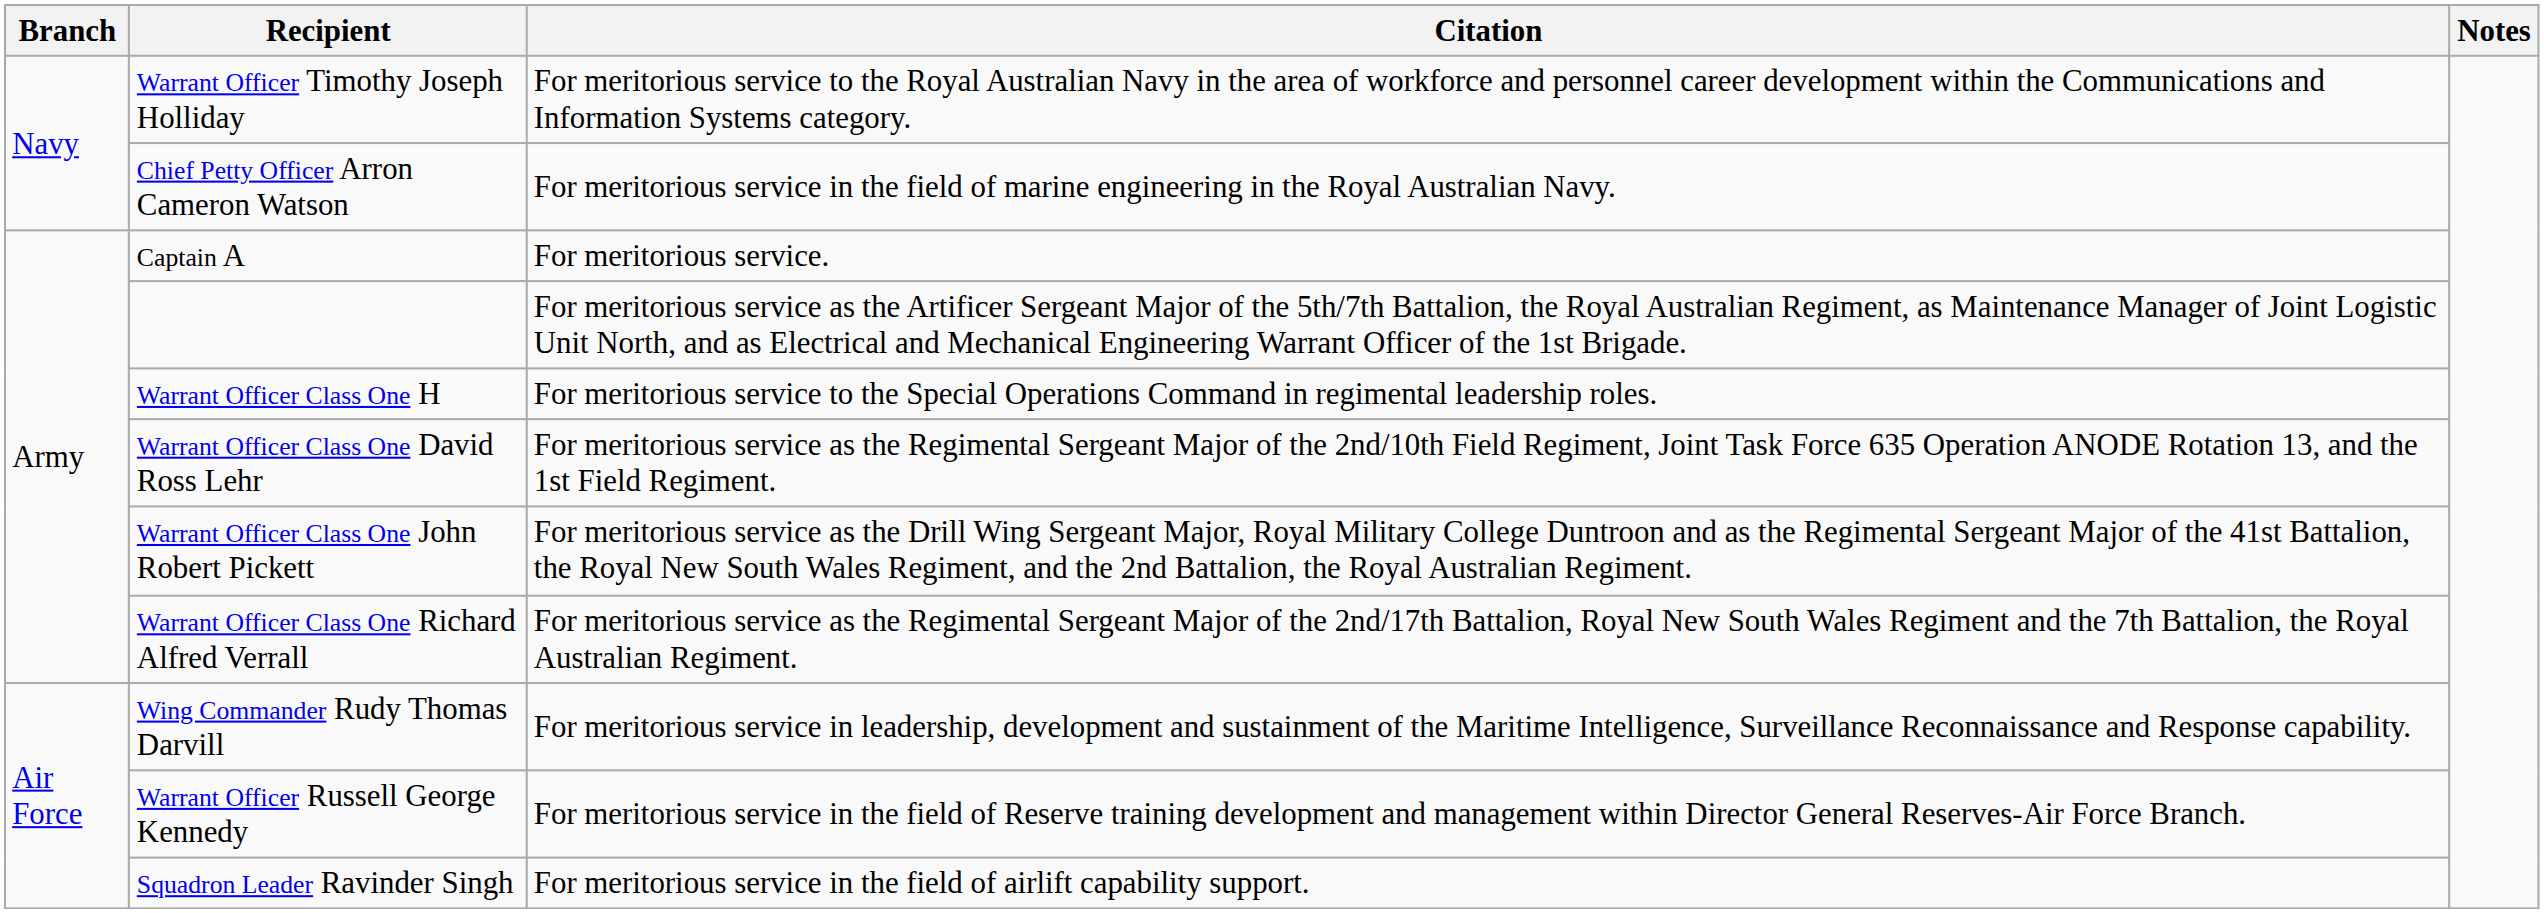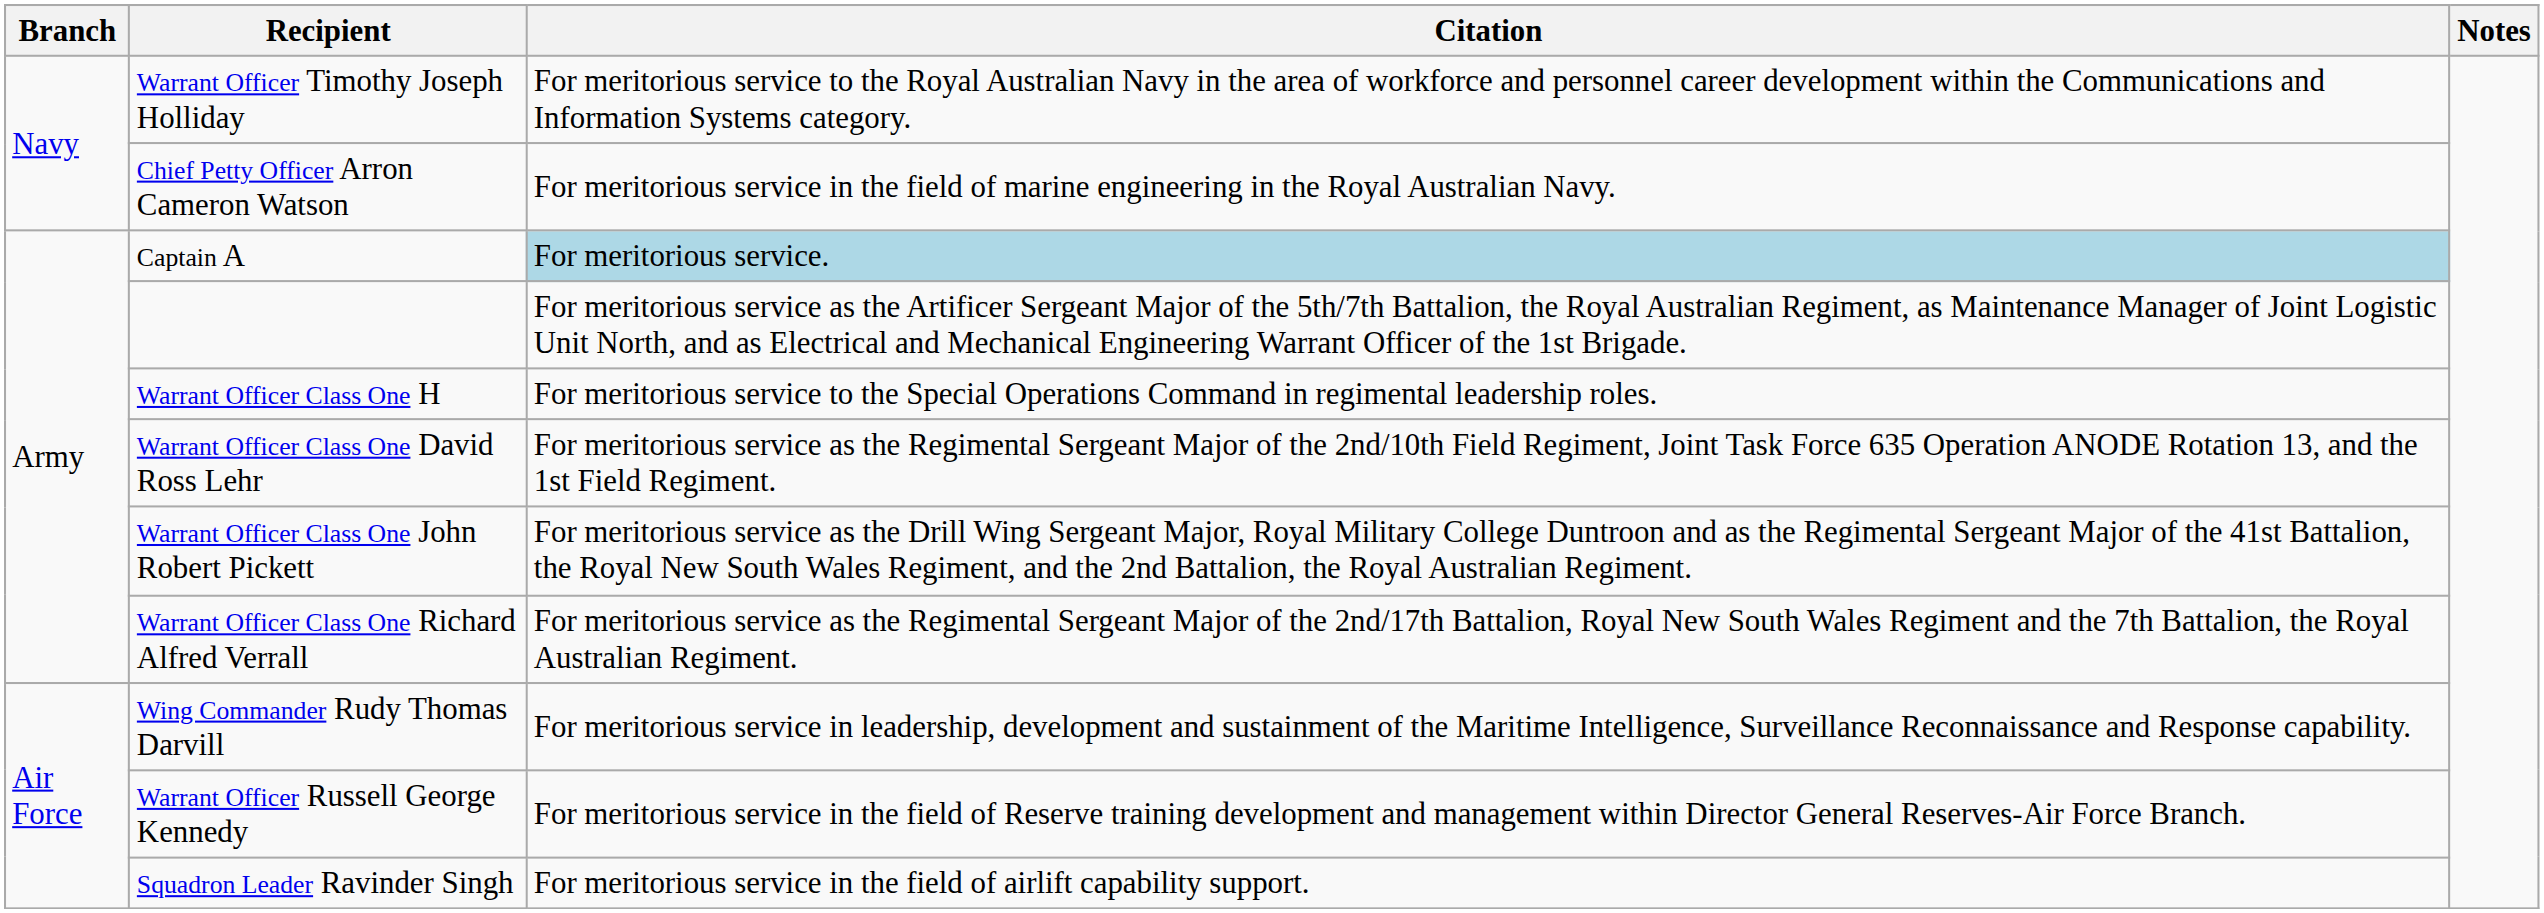(682, 255) no background -> (682, 255) lightblue background
